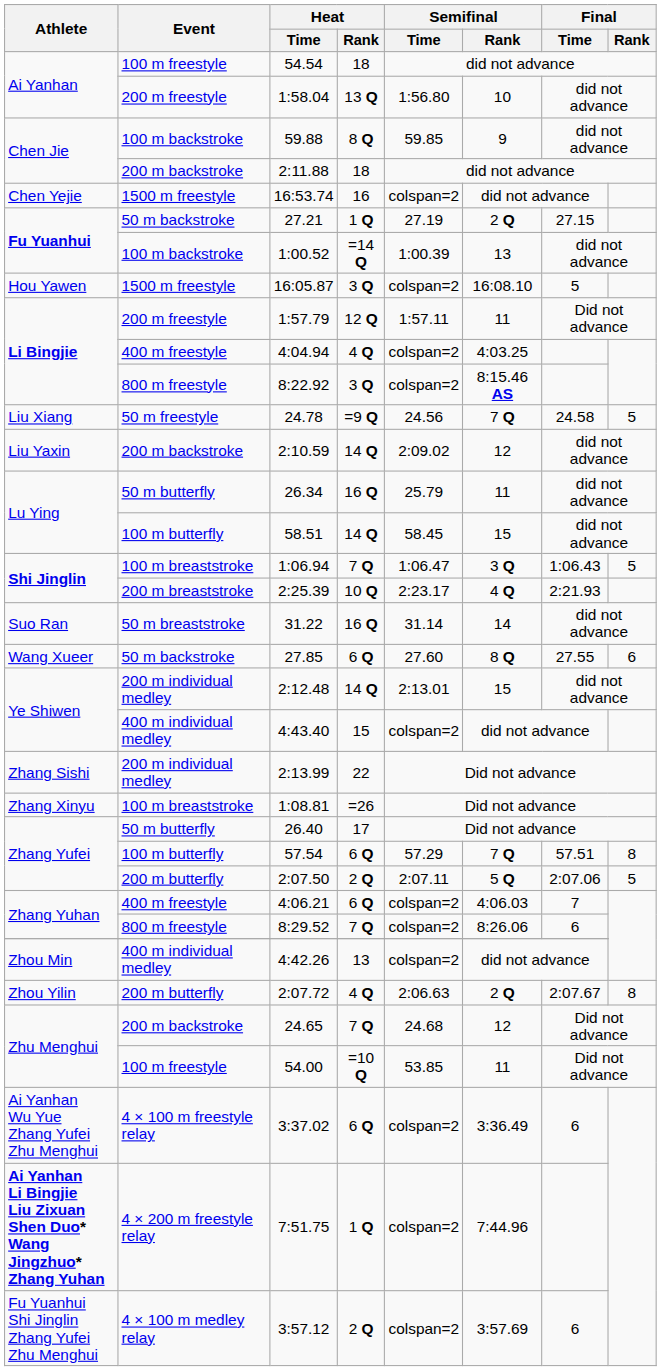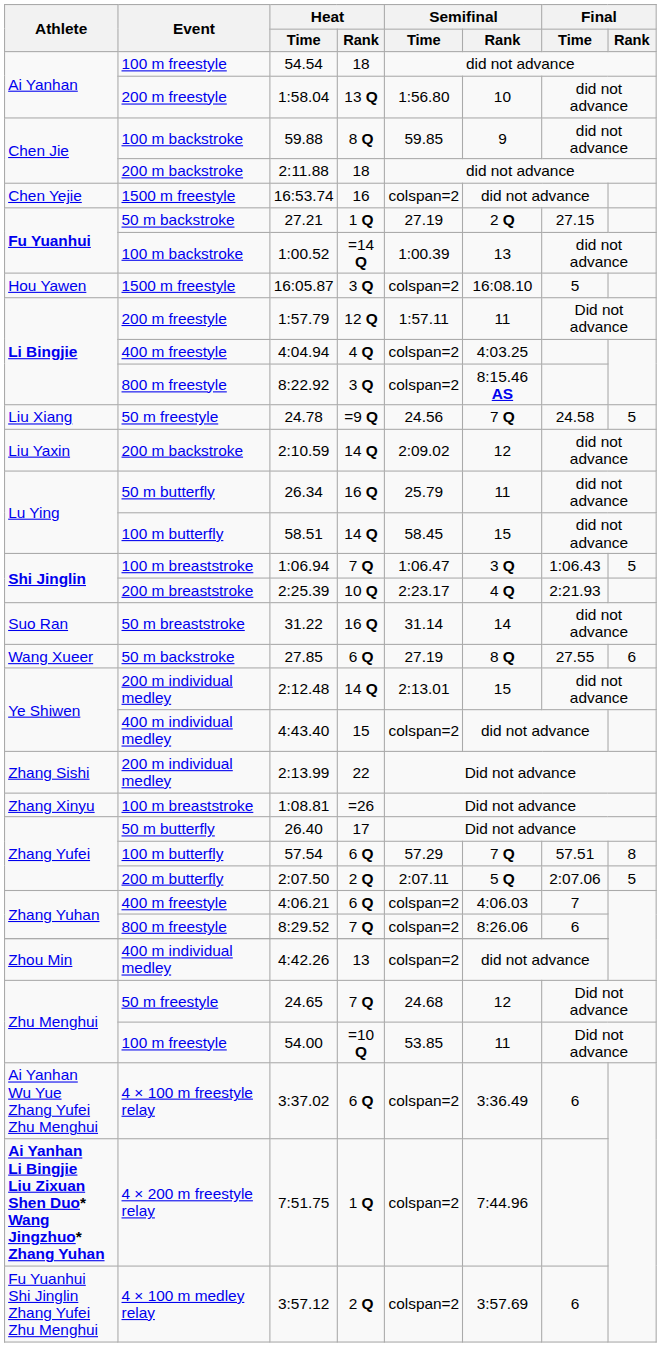(424, 657) 27.60 -> (424, 657) 27.19
- row: (304, 993)
(182, 1026) 200 m backstroke -> (170, 1001) 50 m freestyle
